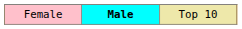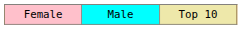(121, 14) bold -> (121, 14) normal
